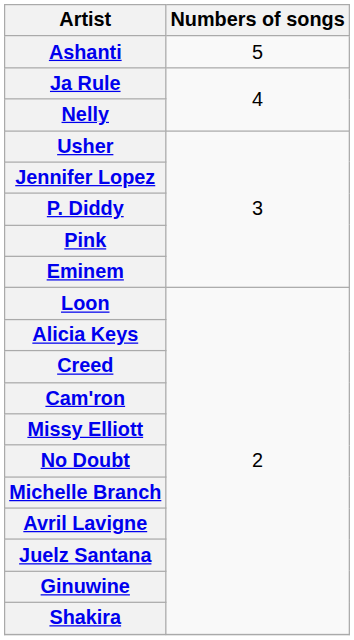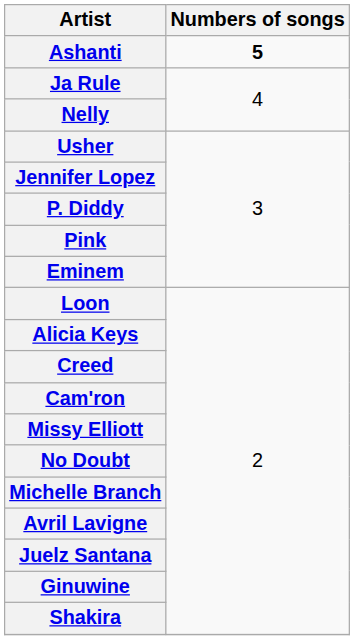(258, 51) normal -> (258, 51) bold
